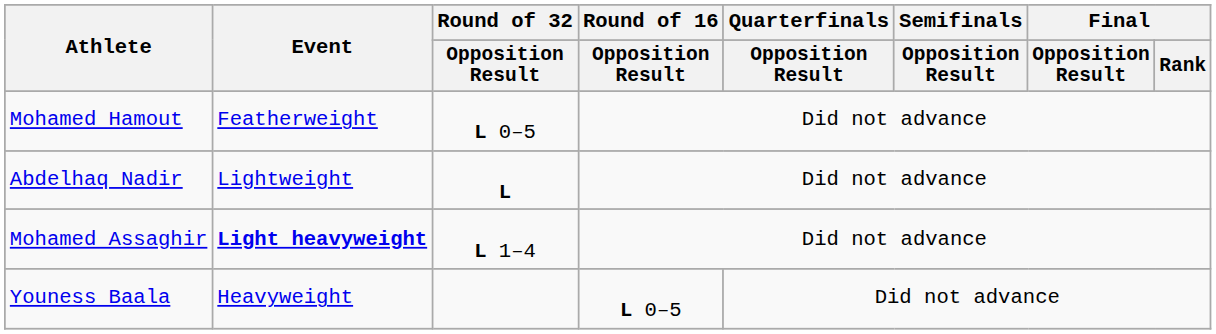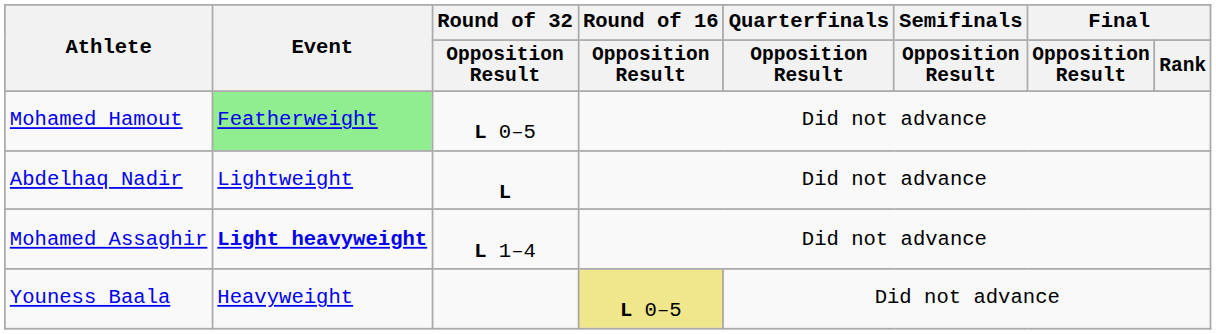(298, 121) no background -> (298, 121) lightgreen background
(651, 311) no background -> (651, 311) khaki background
